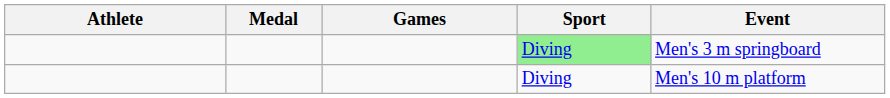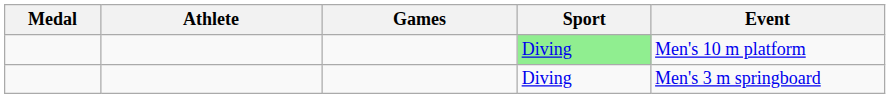columns swapped: (274, 19) <-> (115, 19)
(738, 49) Men's 3 m springboard -> (730, 49) Men's 10 m platform
(730, 79) Men's 10 m platform -> (738, 79) Men's 3 m springboard
